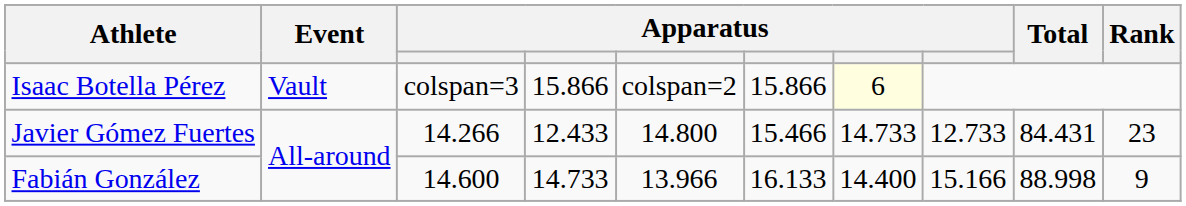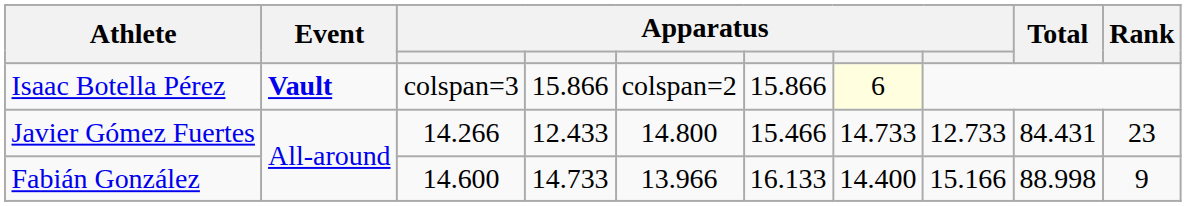(298, 86) normal -> (300, 86) bold
